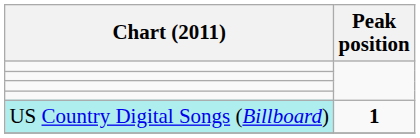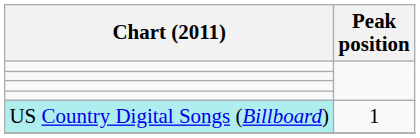(374, 116) bold -> (374, 116) normal
